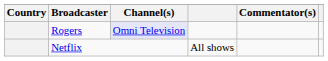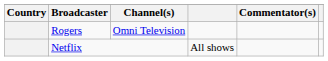(149, 30) lavender background -> (149, 30) no background
